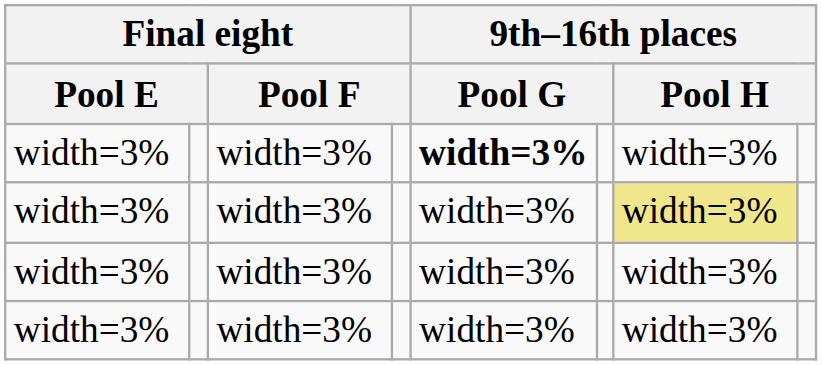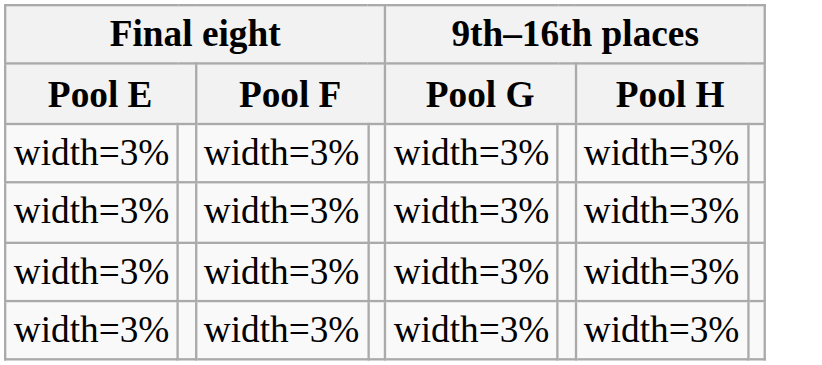(503, 152) bold -> (472, 152) normal
(700, 211) khaki background -> (662, 211) no background
